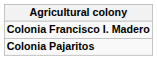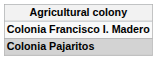(51, 47) no background -> (51, 47) lightgrey background
